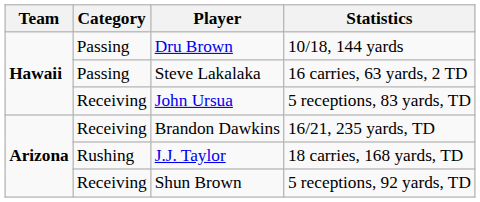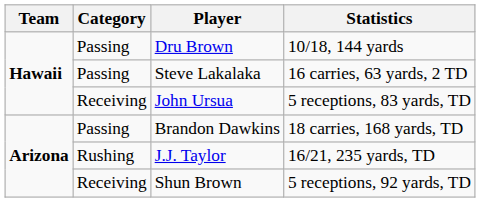(112, 128) Receiving -> (103, 128) Passing
(361, 128) 16/21, 235 yards, TD -> (376, 128) 18 carries, 168 yards, TD
(376, 155) 18 carries, 168 yards, TD -> (361, 155) 16/21, 235 yards, TD
